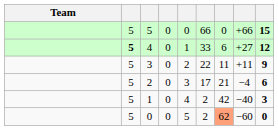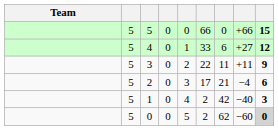(131, 47) bold -> (131, 47) normal
(224, 116) lightsalmon background -> (224, 116) no background
(265, 116) no background -> (265, 116) lightgrey background
